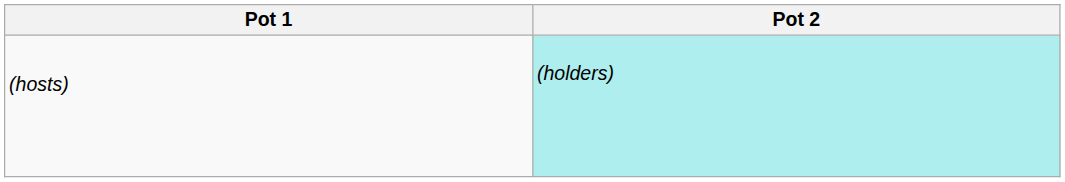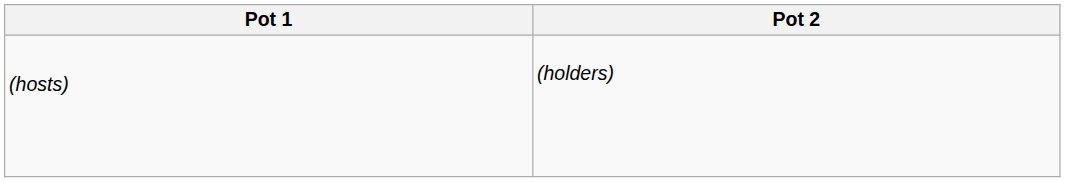(575, 72) paleturquoise background -> (575, 72) no background
